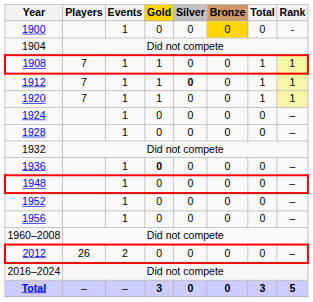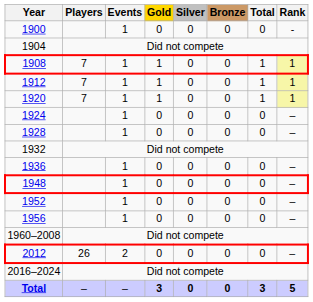(228, 29) gold background -> (228, 29) no background
(190, 82) bold -> (190, 82) normal
(159, 166) bold -> (159, 166) normal
